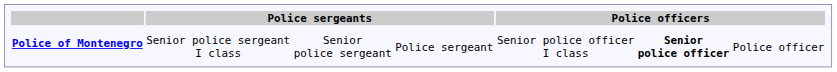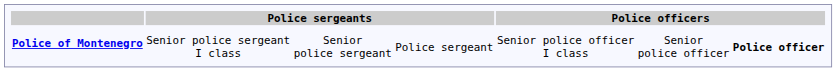(684, 47) bold -> (684, 47) normal
(779, 47) normal -> (779, 47) bold
